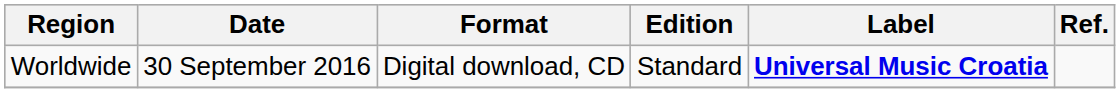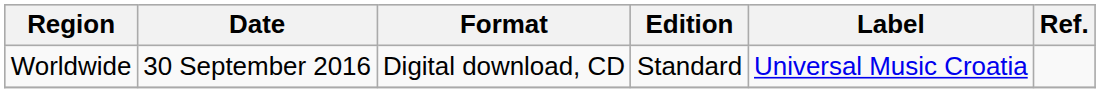(901, 66) bold -> (891, 66) normal
